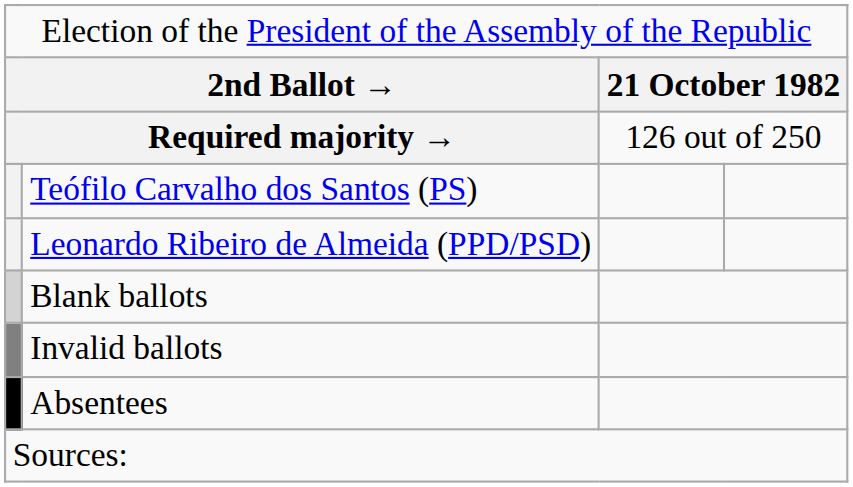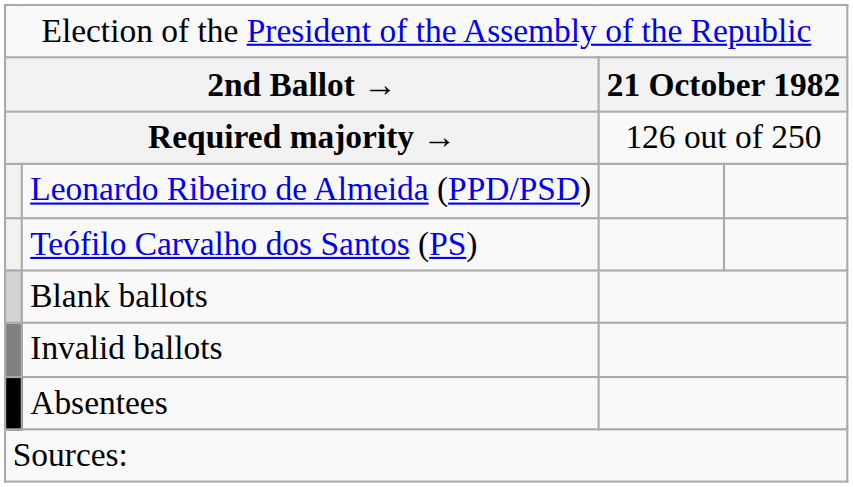rows swapped: (254, 190) <-> (311, 243)
